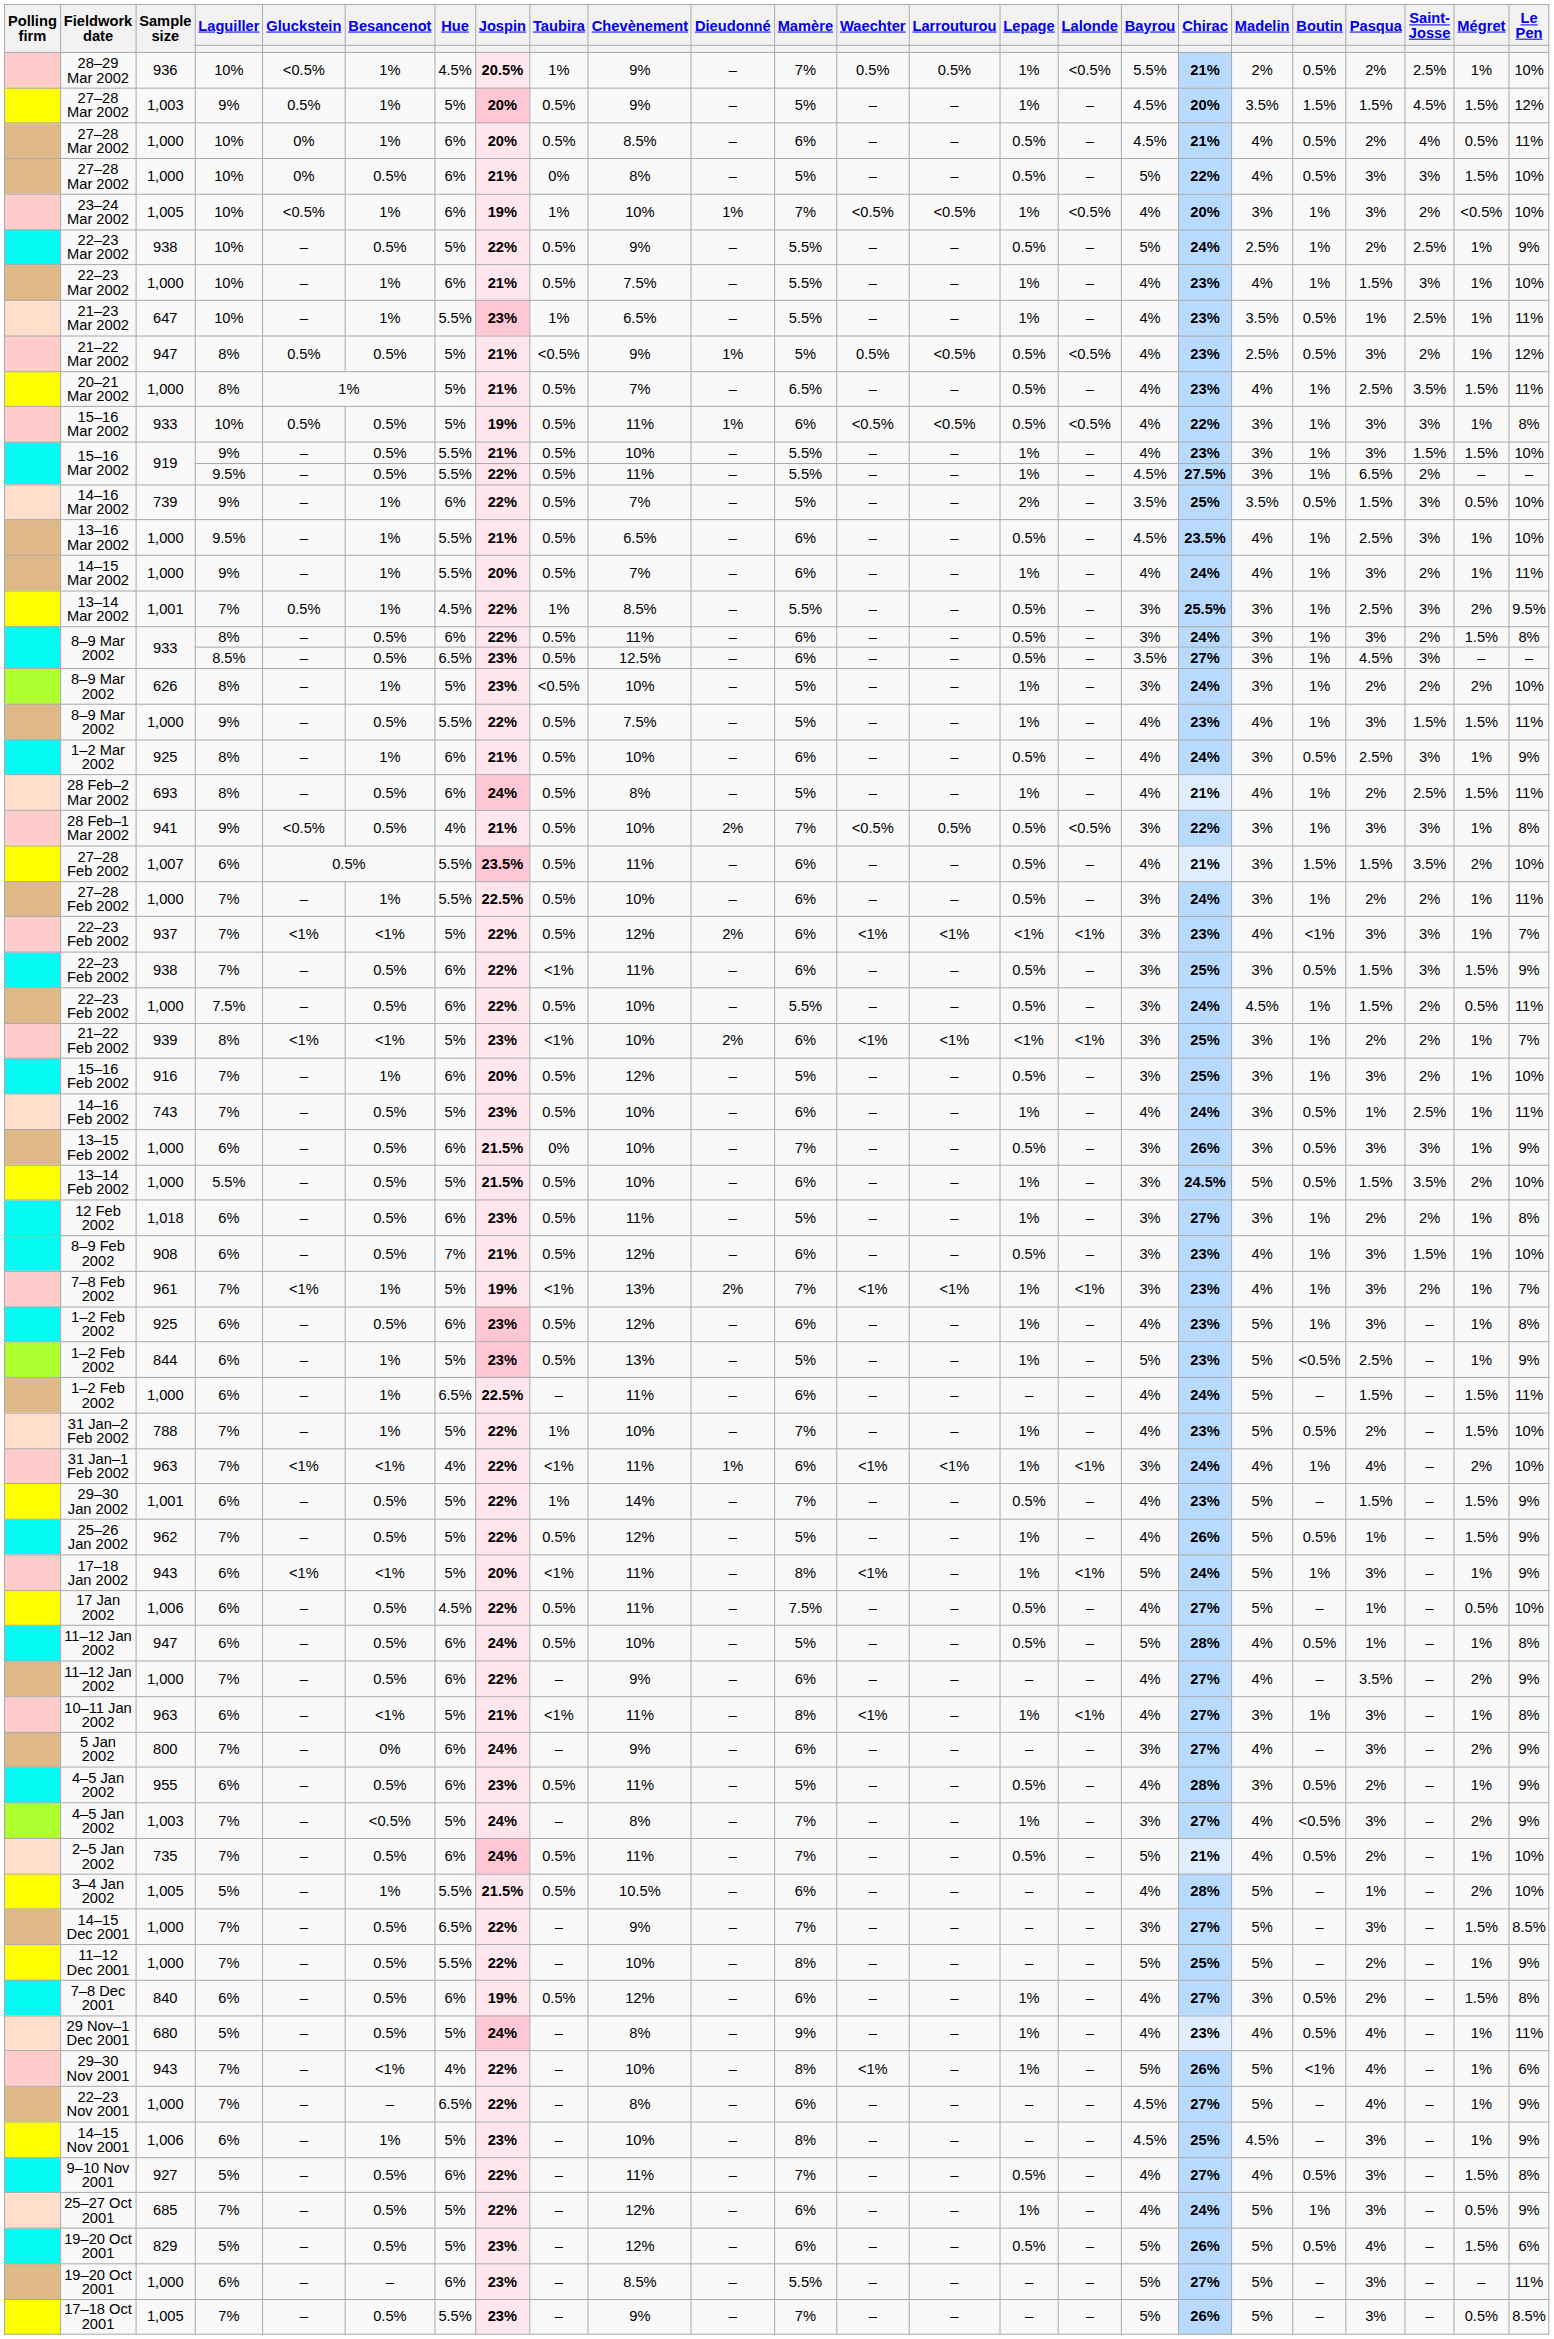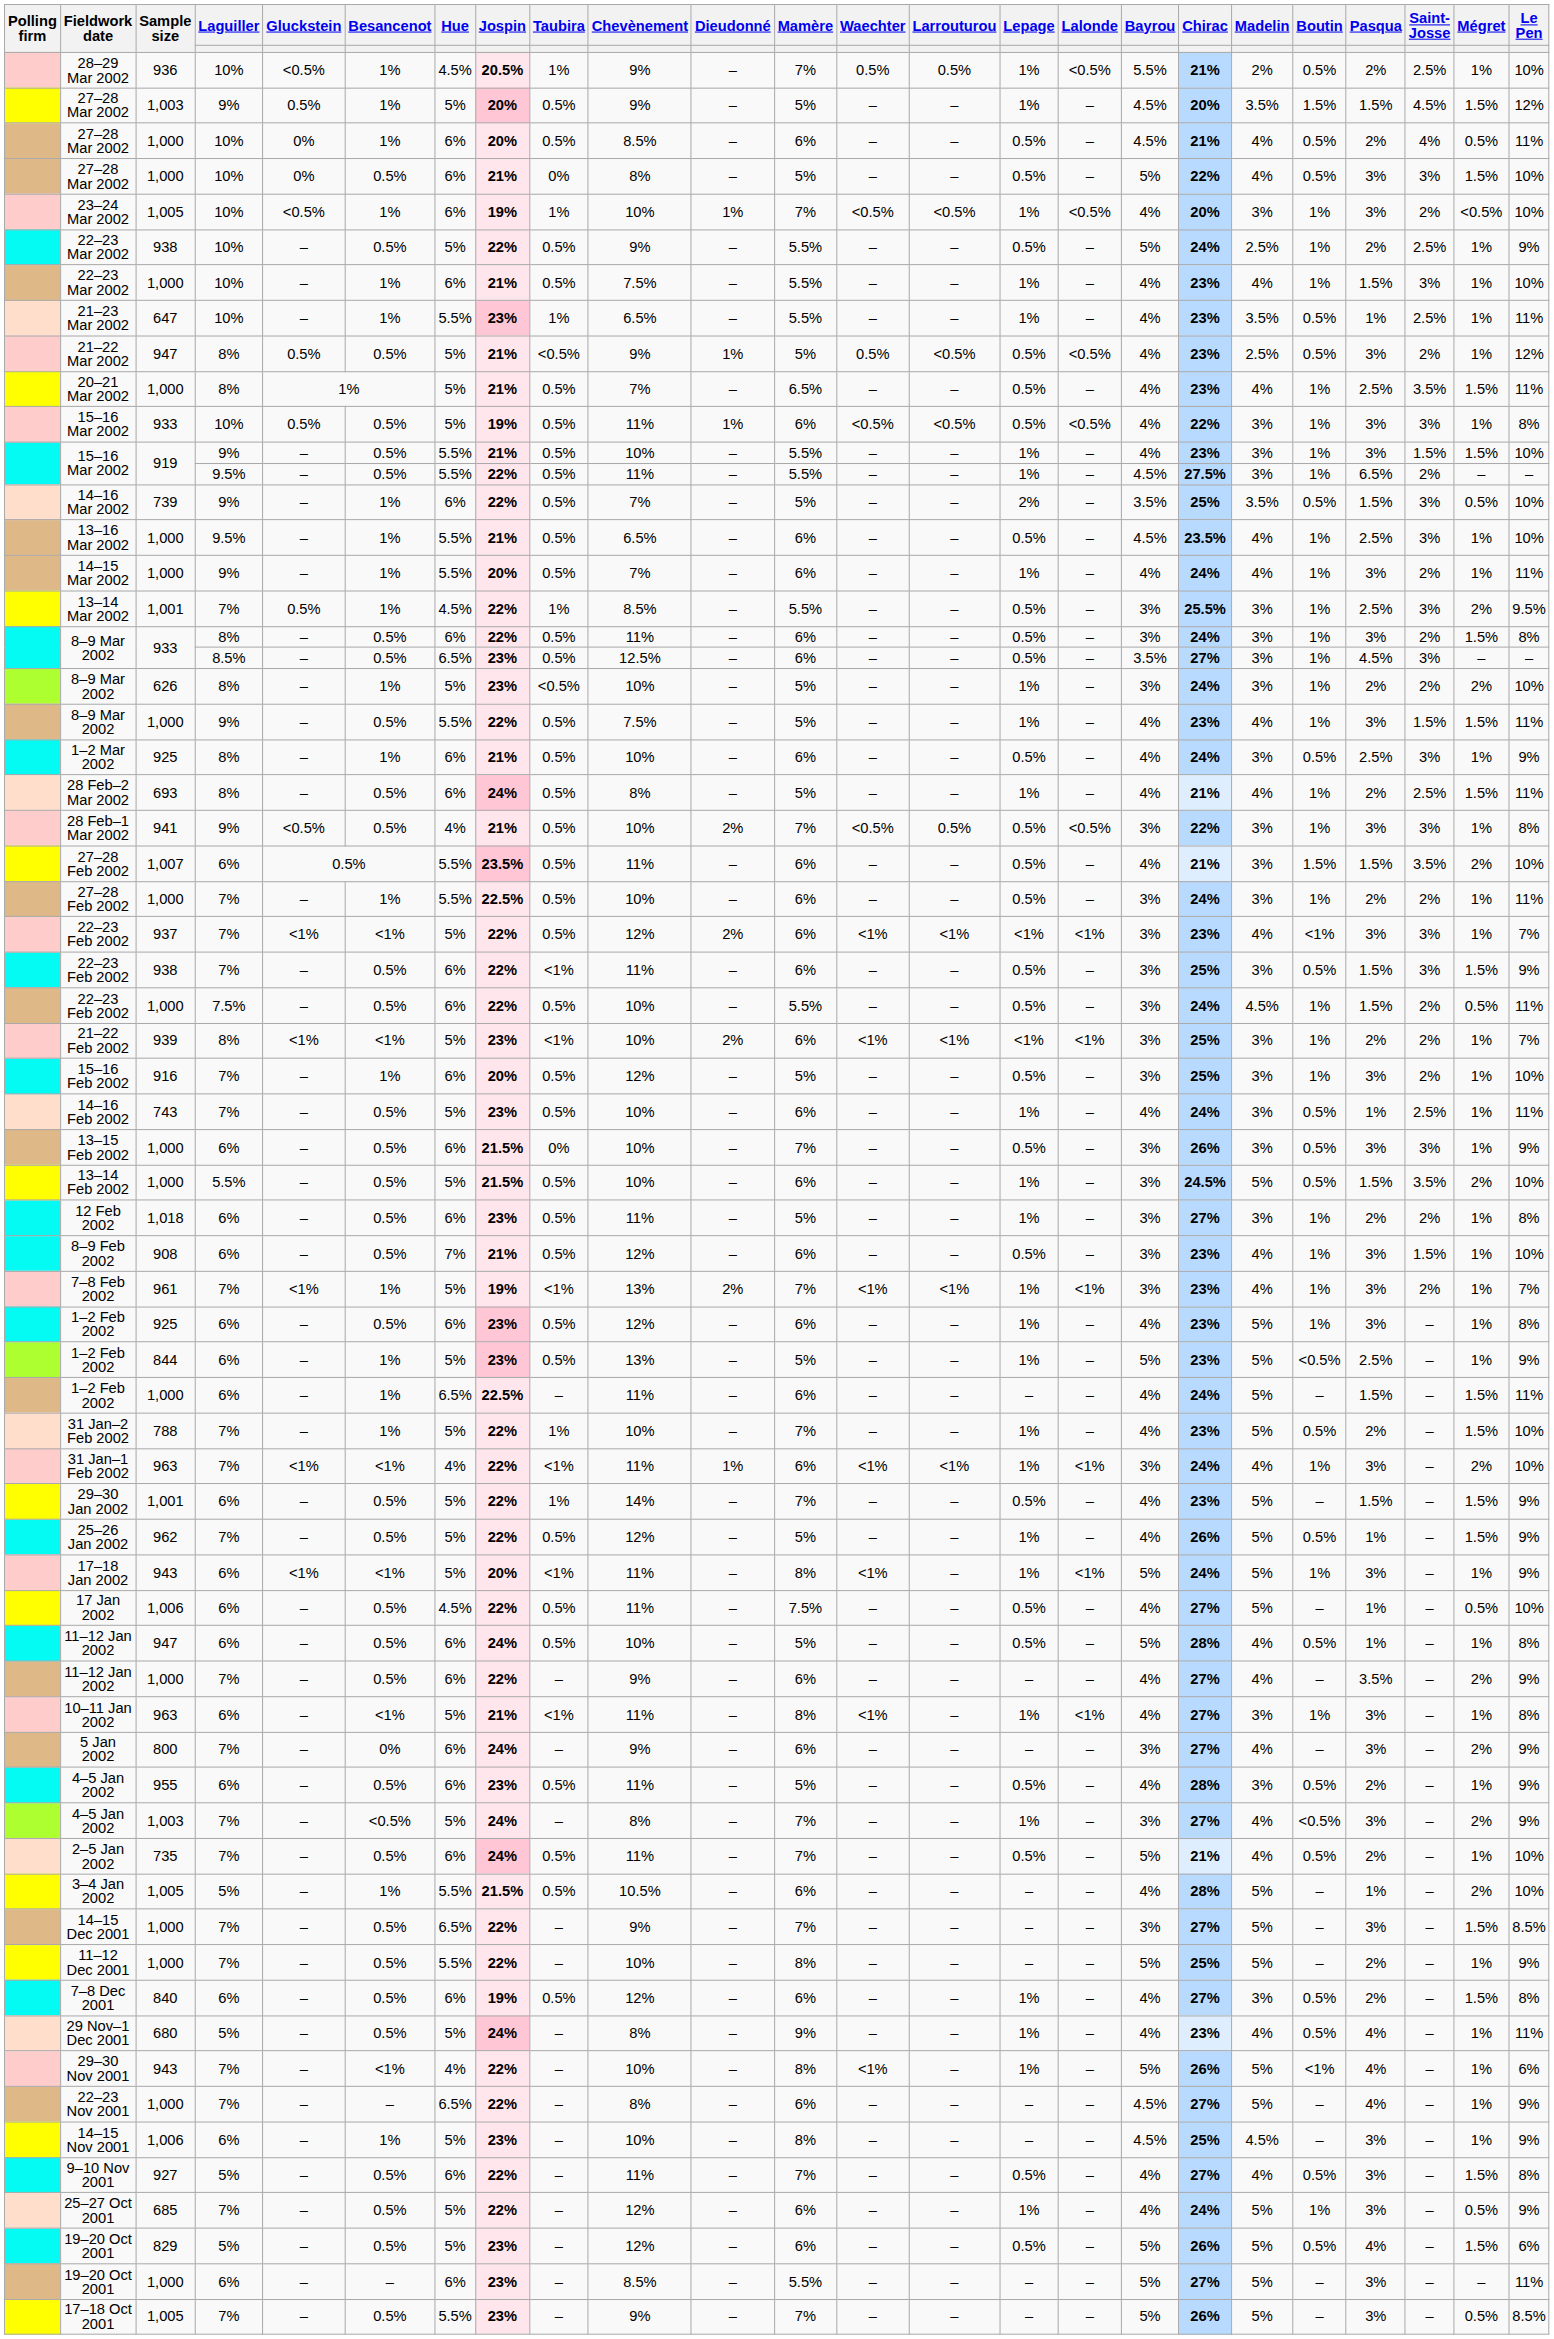(1376, 1466) 4% -> (1376, 1466) 3%
